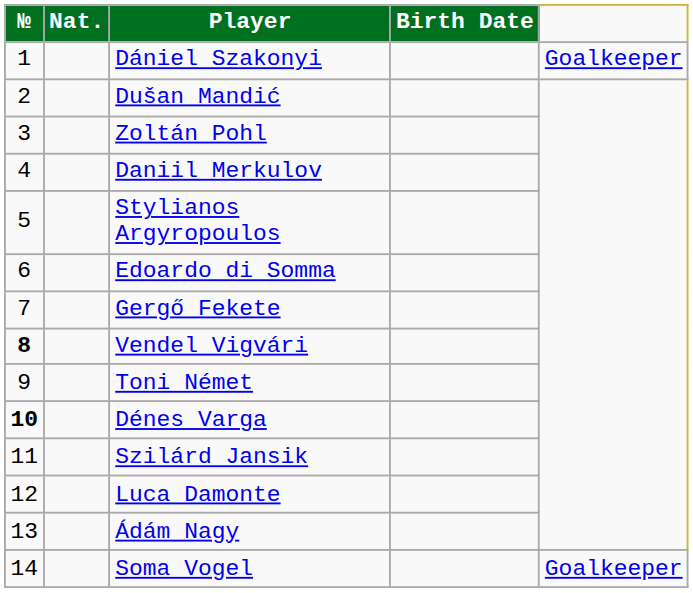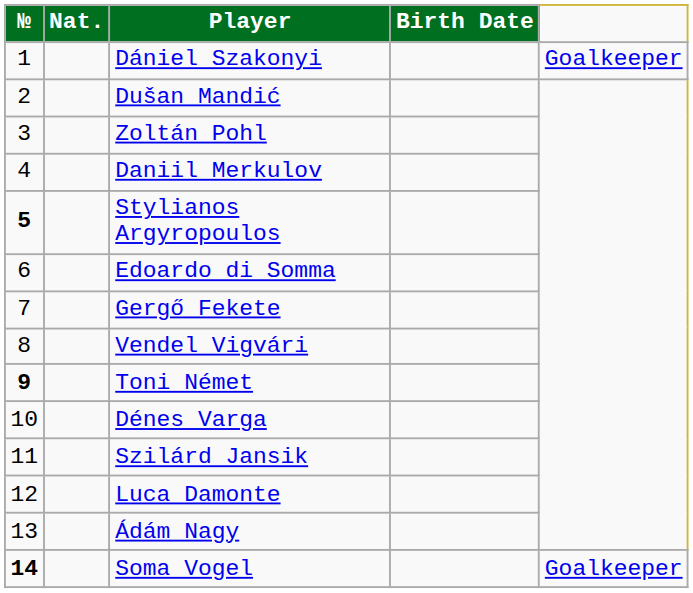(24, 222) normal -> (24, 222) bold
(24, 347) bold -> (24, 347) normal
(24, 384) normal -> (24, 384) bold
(24, 421) bold -> (24, 421) normal
(24, 569) normal -> (24, 569) bold
